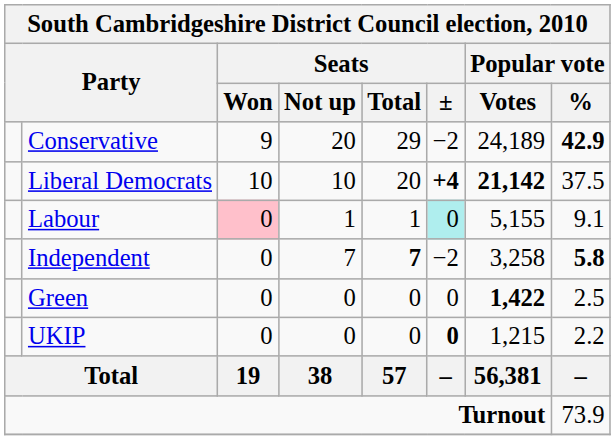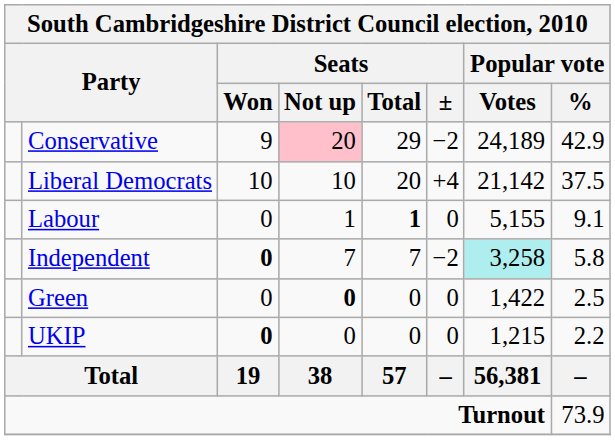(344, 141) no background -> (344, 141) pink background
(583, 141) bold -> (583, 141) normal
(446, 180) bold -> (446, 180) normal
(511, 180) bold -> (511, 180) normal
(266, 219) pink background -> (266, 219) no background
(415, 219) normal -> (415, 219) bold
(453, 219) paleturquoise background -> (453, 219) no background
(266, 258) normal -> (266, 258) bold
(415, 258) bold -> (415, 258) normal
(517, 258) no background -> (517, 258) paleturquoise background
(589, 258) bold -> (589, 258) normal
(350, 297) normal -> (350, 297) bold
(517, 297) bold -> (517, 297) normal
(266, 336) normal -> (266, 336) bold
(453, 336) bold -> (453, 336) normal
